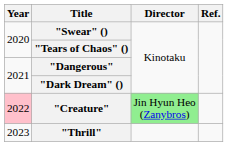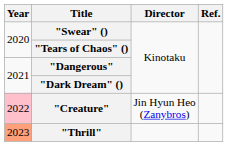(165, 108) lightgreen background -> (165, 108) no background
(18, 132) no background -> (18, 132) lightsalmon background
